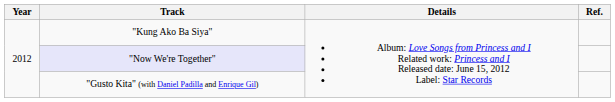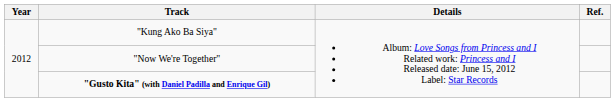(172, 58) lavender background -> (177, 58) no background
(172, 84) normal -> (177, 84) bold
